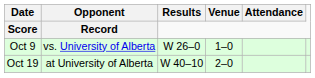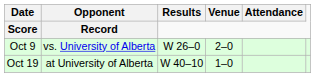(224, 47) 1–0 -> (224, 47) 2–0
(224, 64) 2–0 -> (224, 64) 1–0
